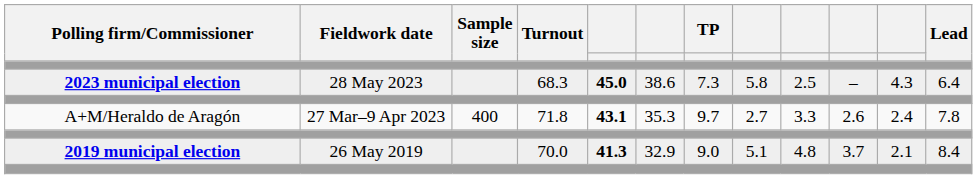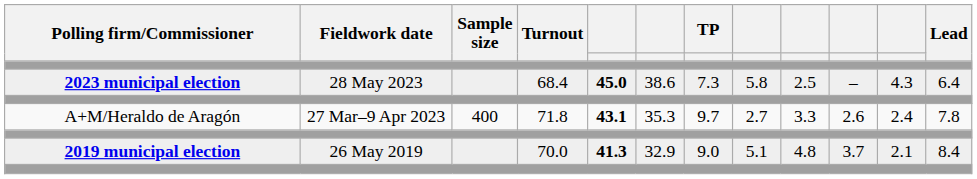(552, 82) 68.3 -> (552, 82) 68.4
